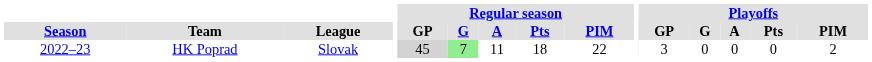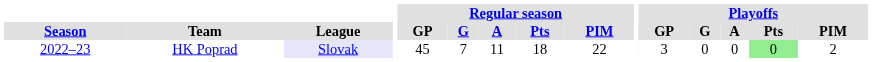(338, 49) no background -> (338, 49) lavender background
(423, 49) lightgrey background -> (423, 49) no background
(463, 49) lightgreen background -> (463, 49) no background
(773, 49) no background -> (773, 49) lightgreen background
